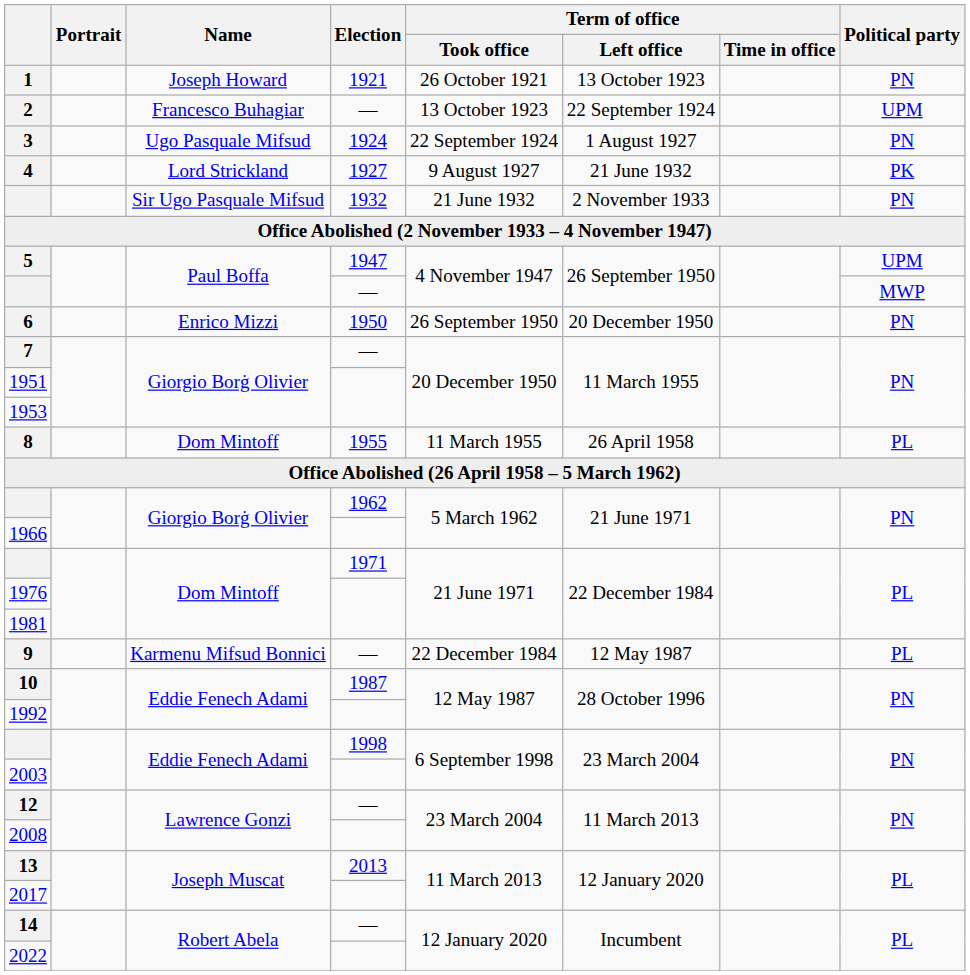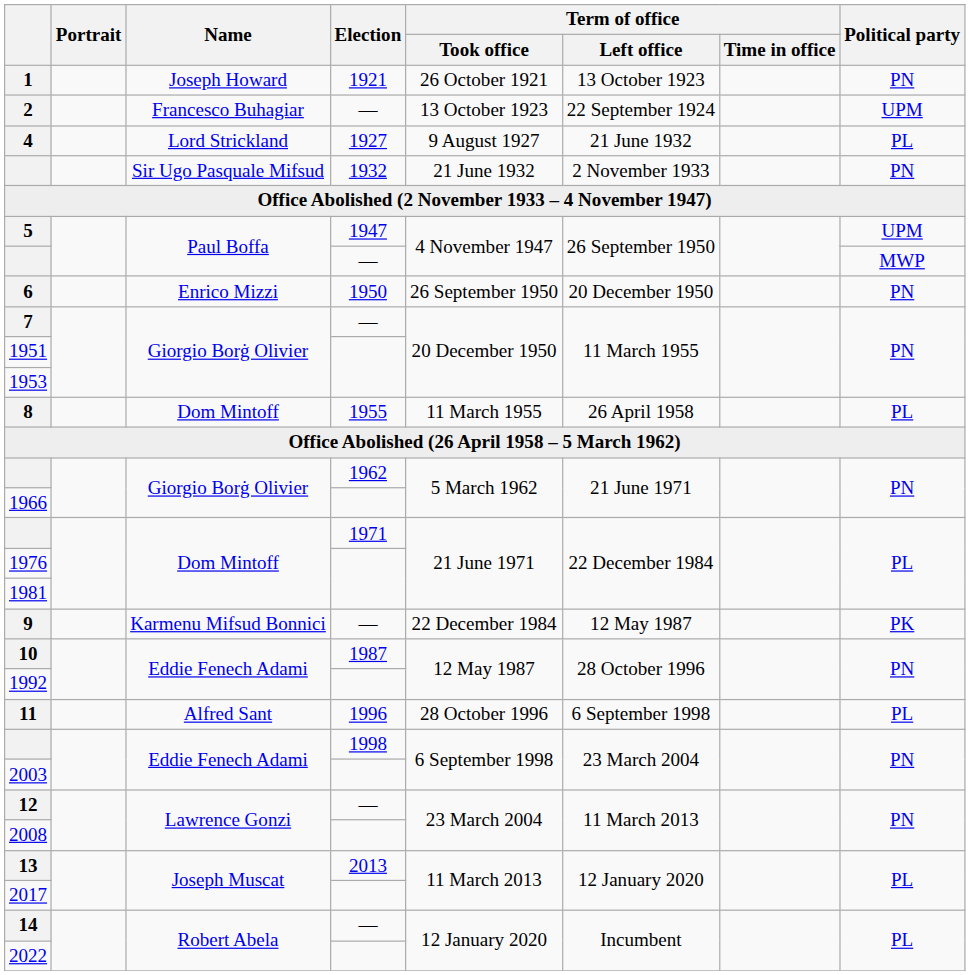- row: (28, 140)
(902, 170) PK -> (902, 140) PL
(902, 653) PL -> (902, 623) PK
+ row: (28, 714)
